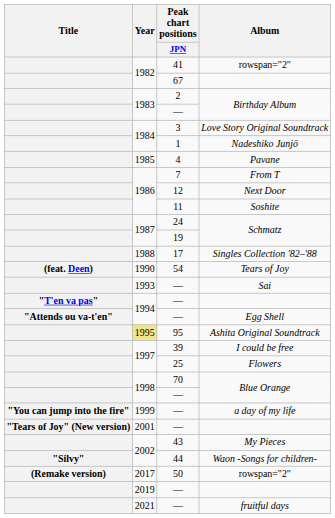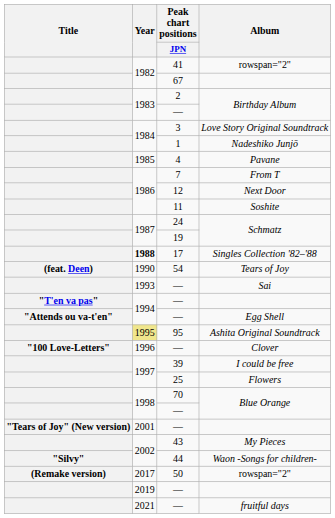(145, 253) normal -> (145, 253) bold
+ row: (178, 348)
- row: (178, 411)
